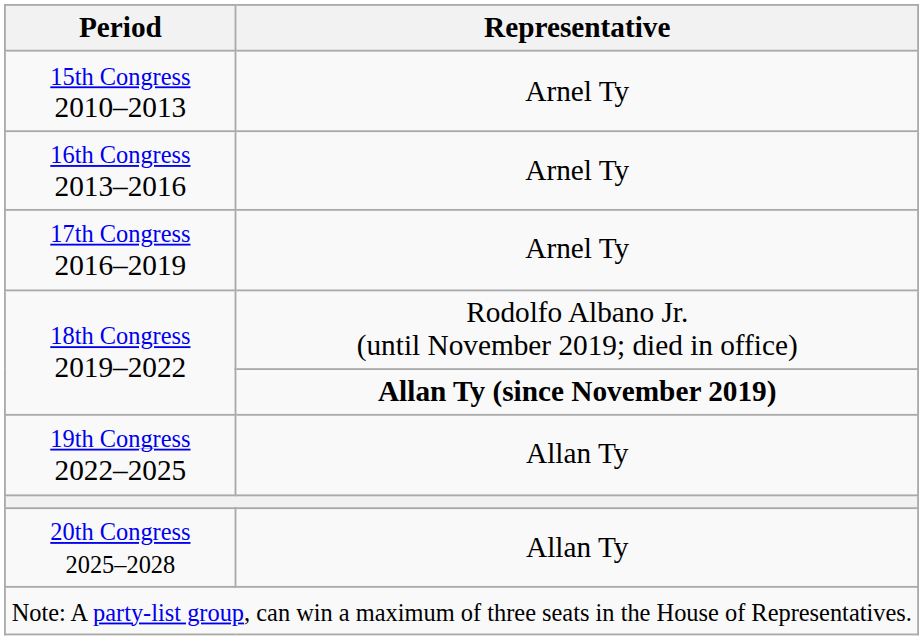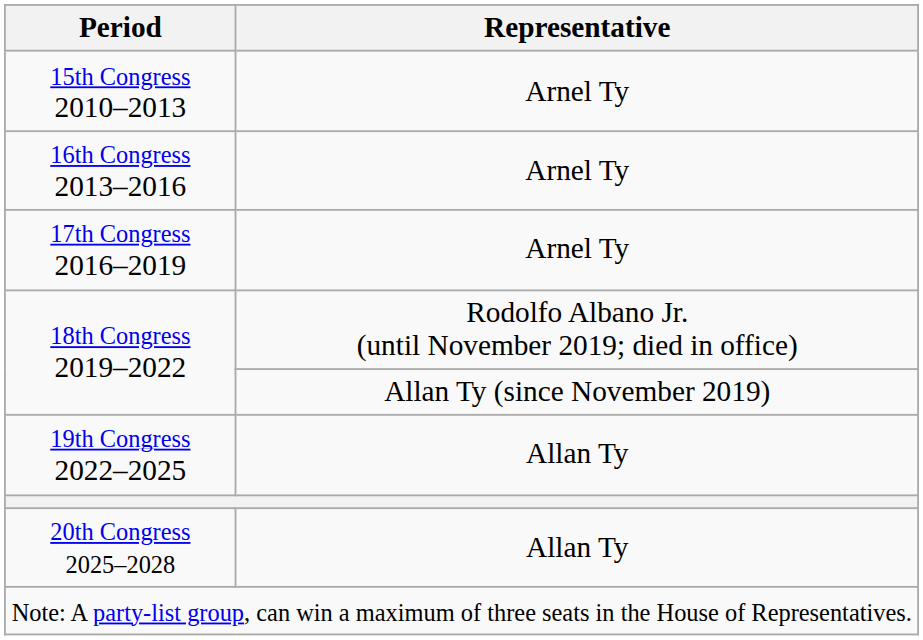(577, 391) bold -> (577, 391) normal
